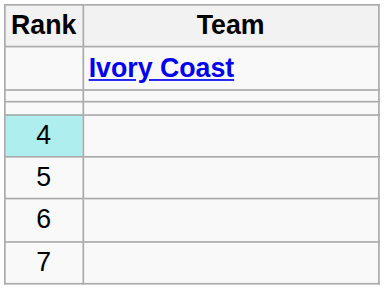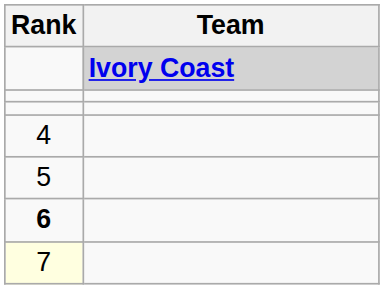(161, 68) no background -> (161, 68) lightgrey background
(44, 135) paleturquoise background -> (44, 135) no background
(44, 219) normal -> (44, 219) bold
(44, 262) no background -> (44, 262) lightyellow background
